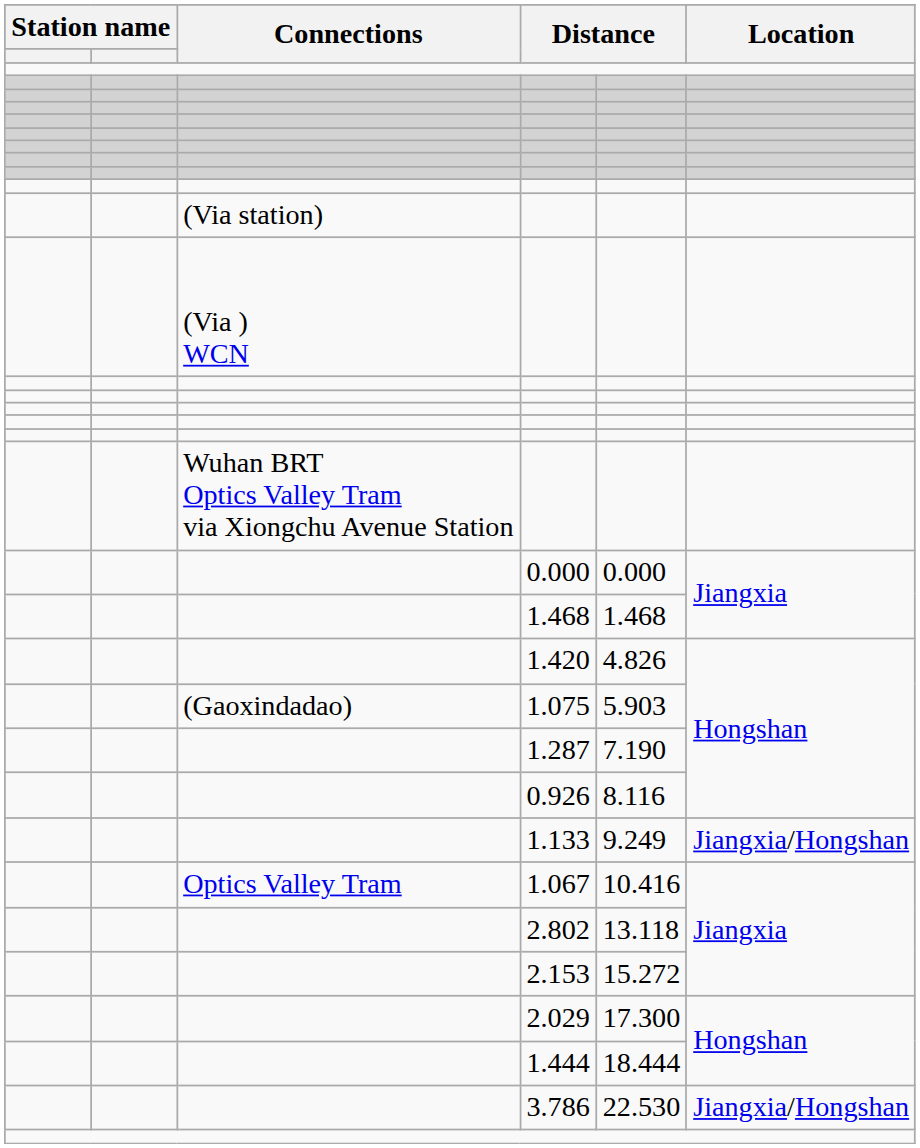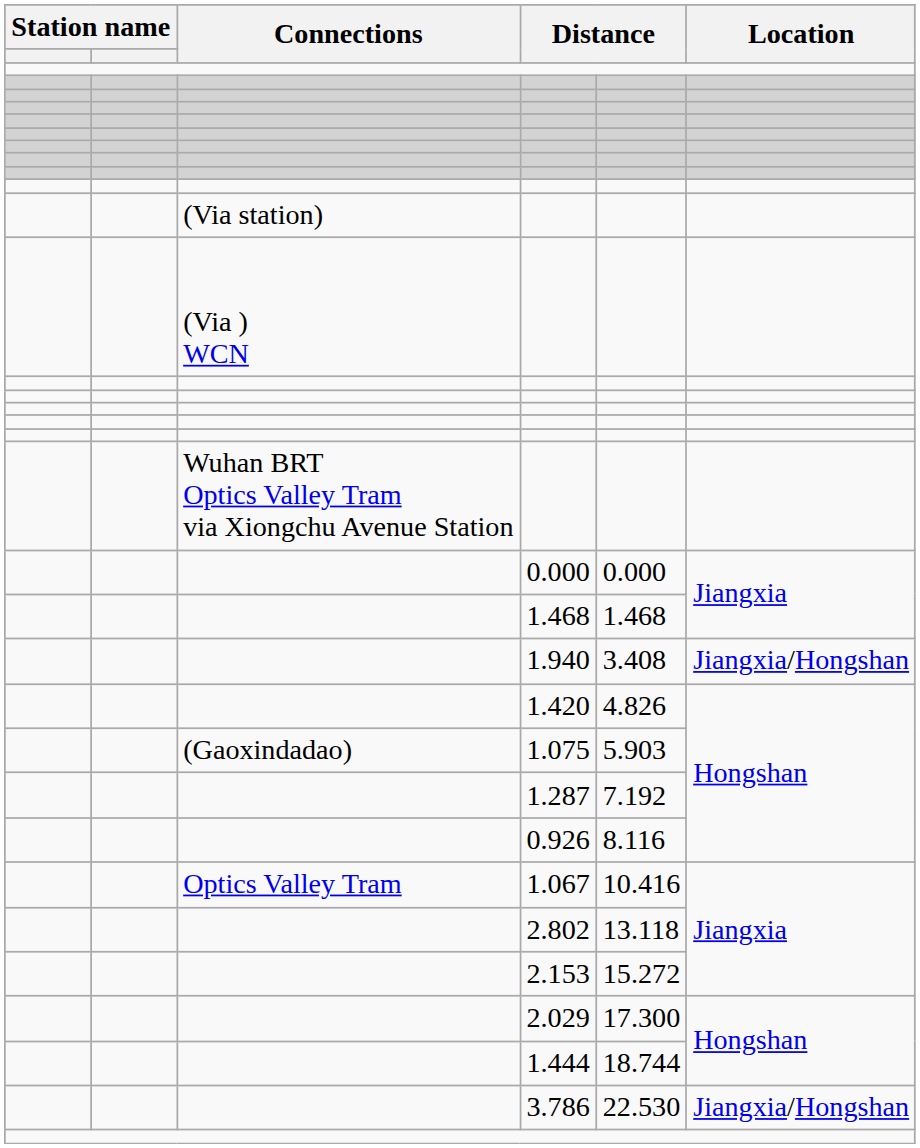+ row: (348, 661)
(634, 750) 7.190 -> (634, 794) 7.192
- row: (348, 840)
(642, 1062) 18.444 -> (642, 1062) 18.744
